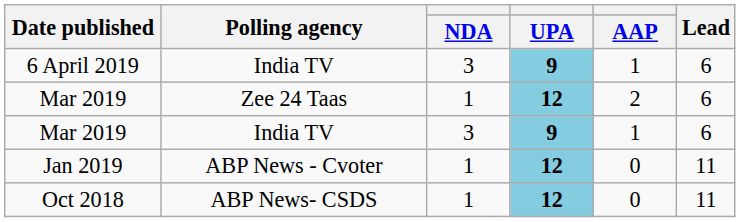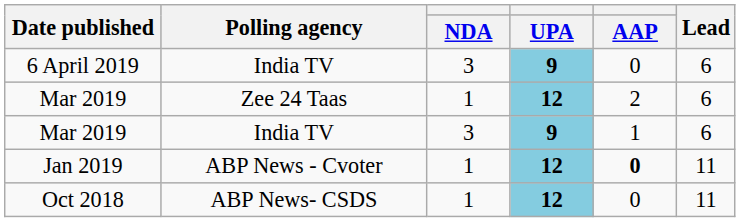(635, 65) 1 -> (635, 65) 0
(635, 166) normal -> (635, 166) bold
